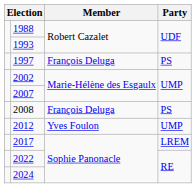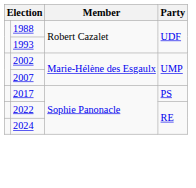- row: (23, 61)
- row: (23, 110)
- row: (23, 126)
(175, 142) LREM -> (166, 93) PS
